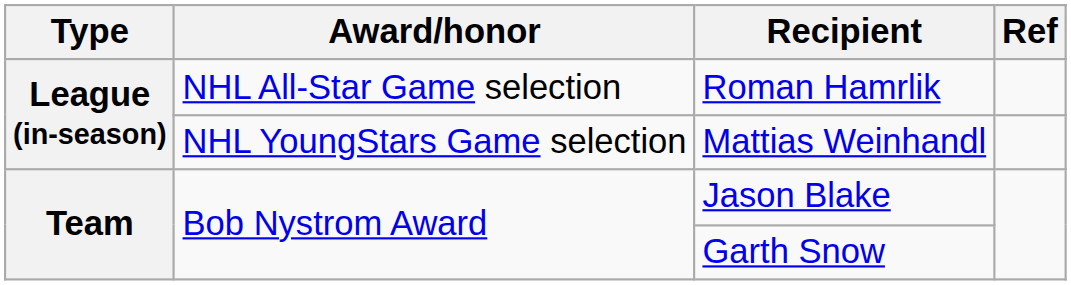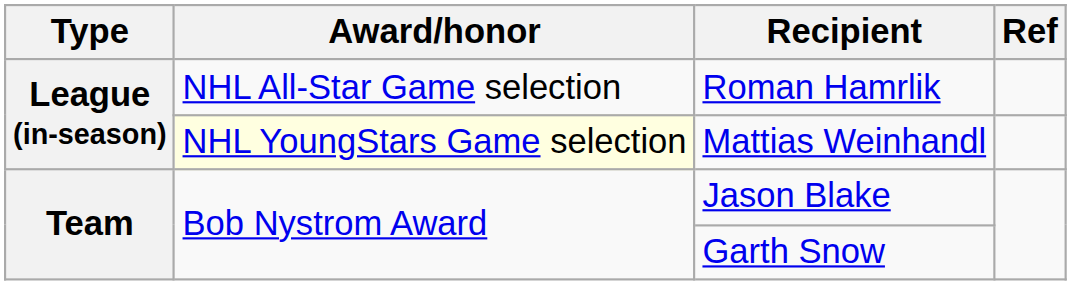(435, 141) no background -> (435, 141) lightyellow background
